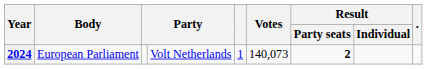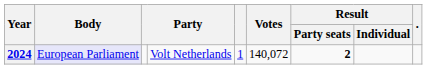(88, 54) no background -> (88, 54) lavender background
(269, 54) 140,073 -> (269, 54) 140,072
